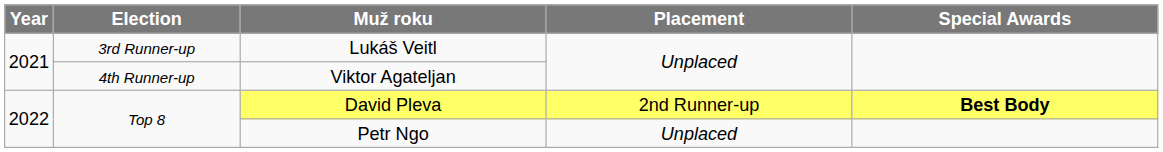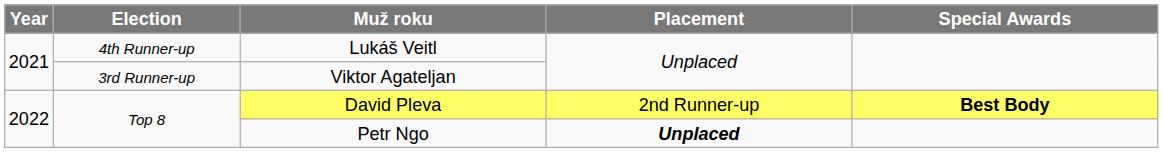(147, 50) 3rd Runner-up -> (147, 50) 4th Runner-up
(147, 78) 4th Runner-up -> (147, 78) 3rd Runner-up
(699, 134) normal -> (699, 134) bold
